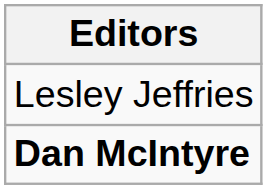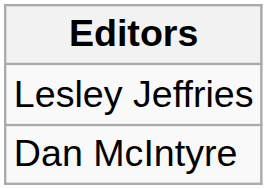(132, 153) bold -> (126, 153) normal
